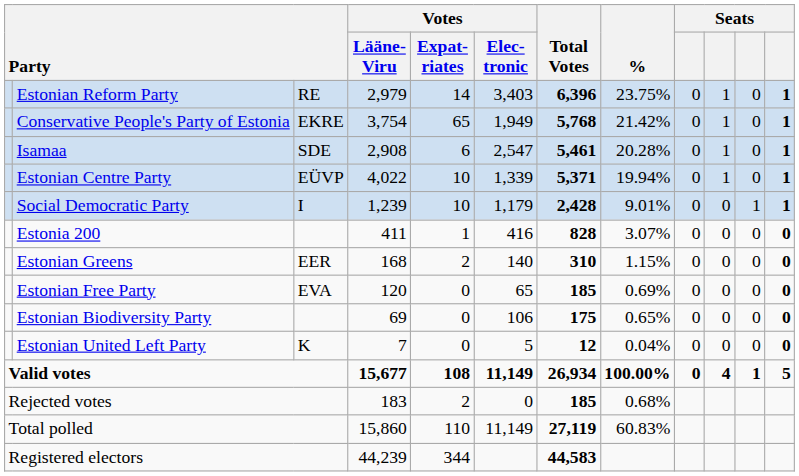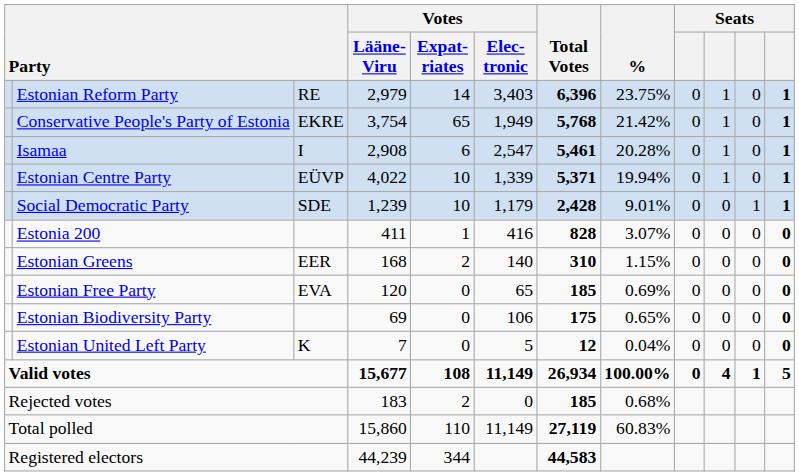(314, 149) SDE -> (301, 149) I
(301, 205) I -> (314, 205) SDE
